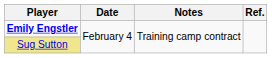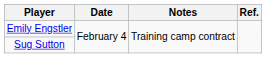(42, 28) bold -> (39, 28) normal
(42, 45) khaki background -> (39, 45) no background
